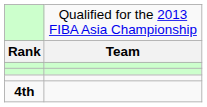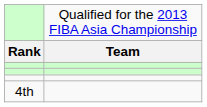(24, 91) bold -> (24, 91) normal
